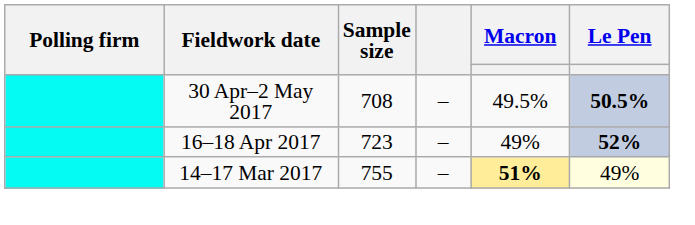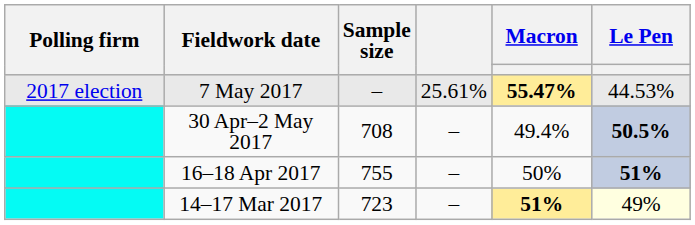+ row: (251, 90)
(520, 101) 49.5% -> (542, 132) 49.4%
(377, 142) 723 -> (377, 173) 755
(520, 142) 49% -> (542, 173) 50%
(620, 142) 52% -> (641, 173) 51%
(377, 173) 755 -> (377, 204) 723
